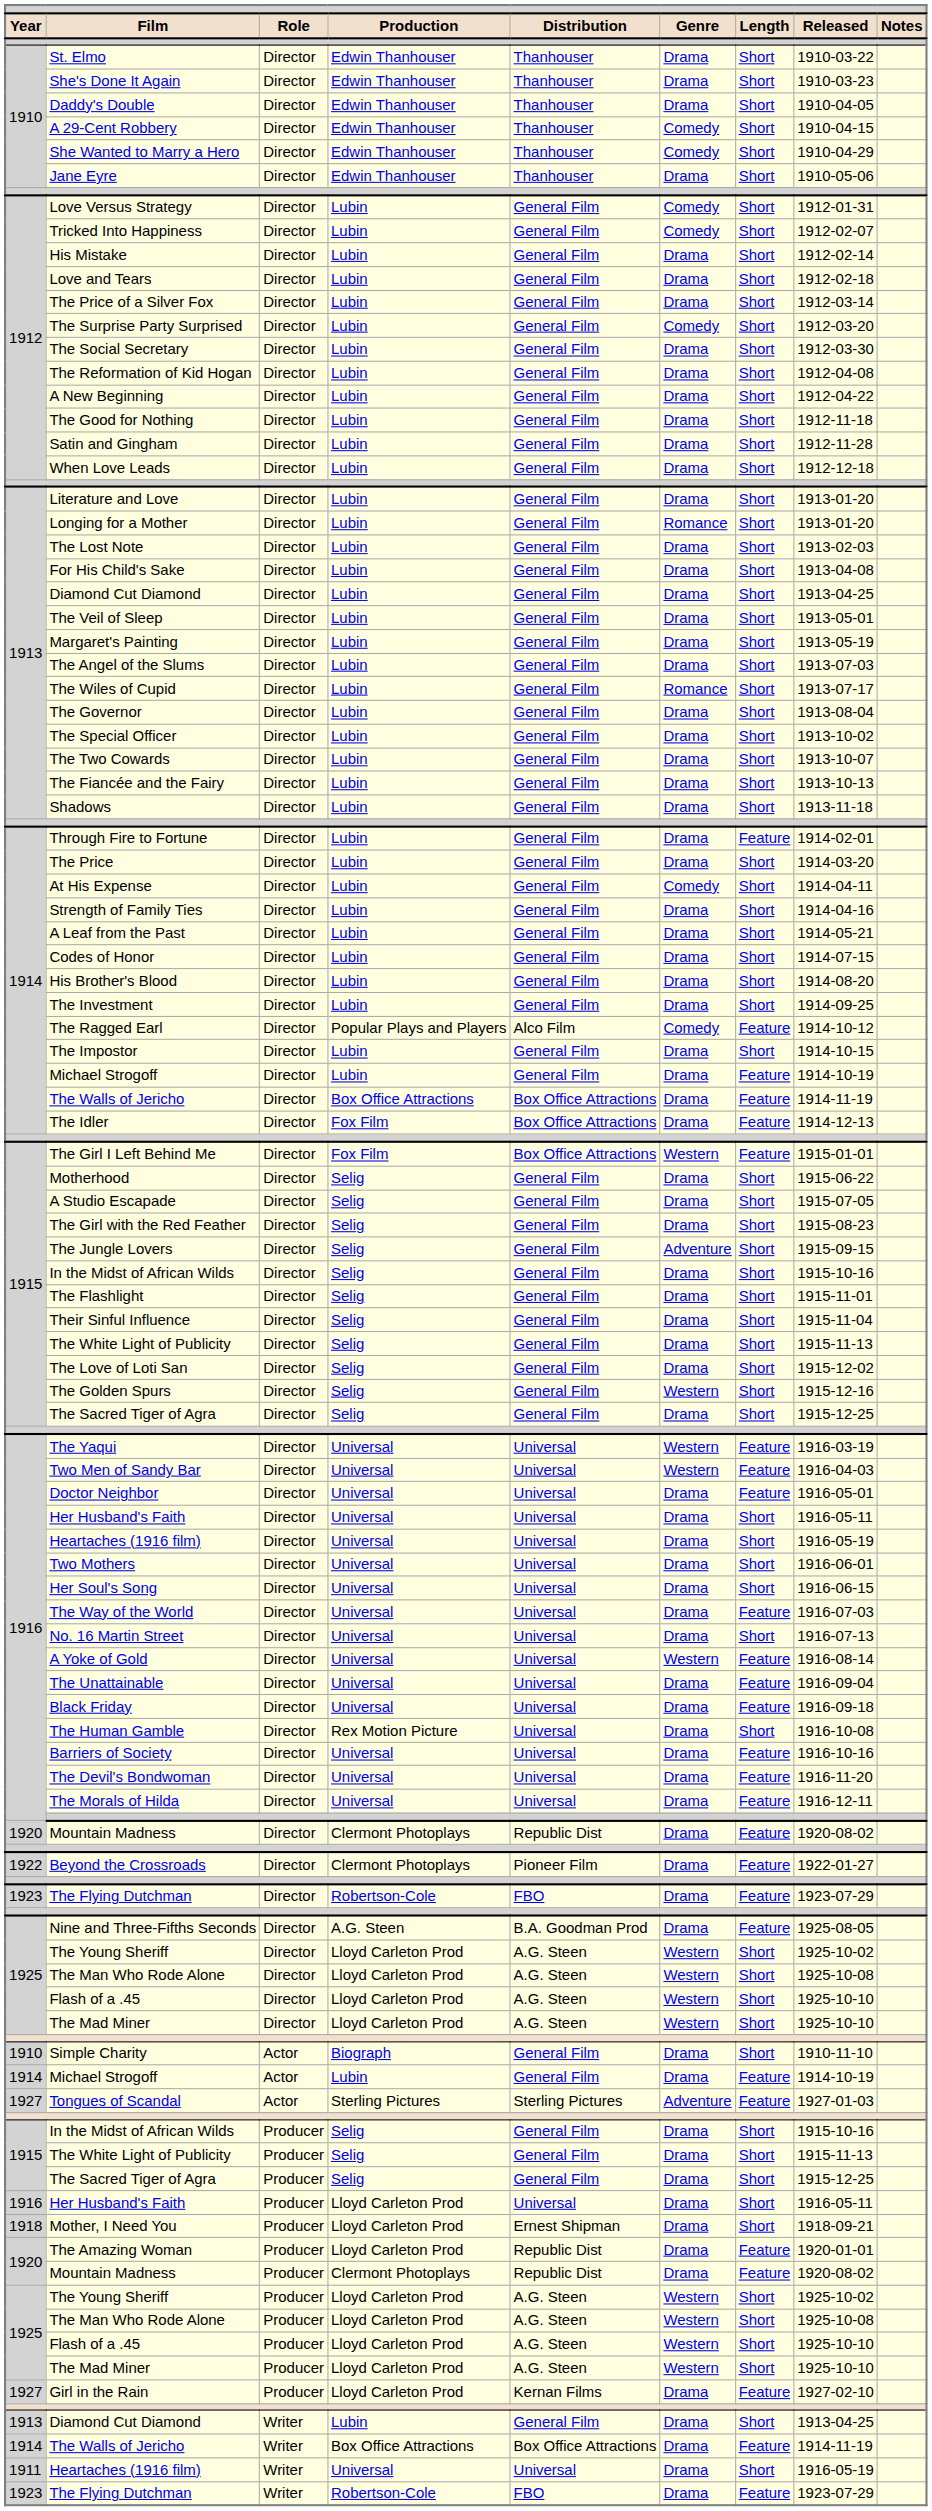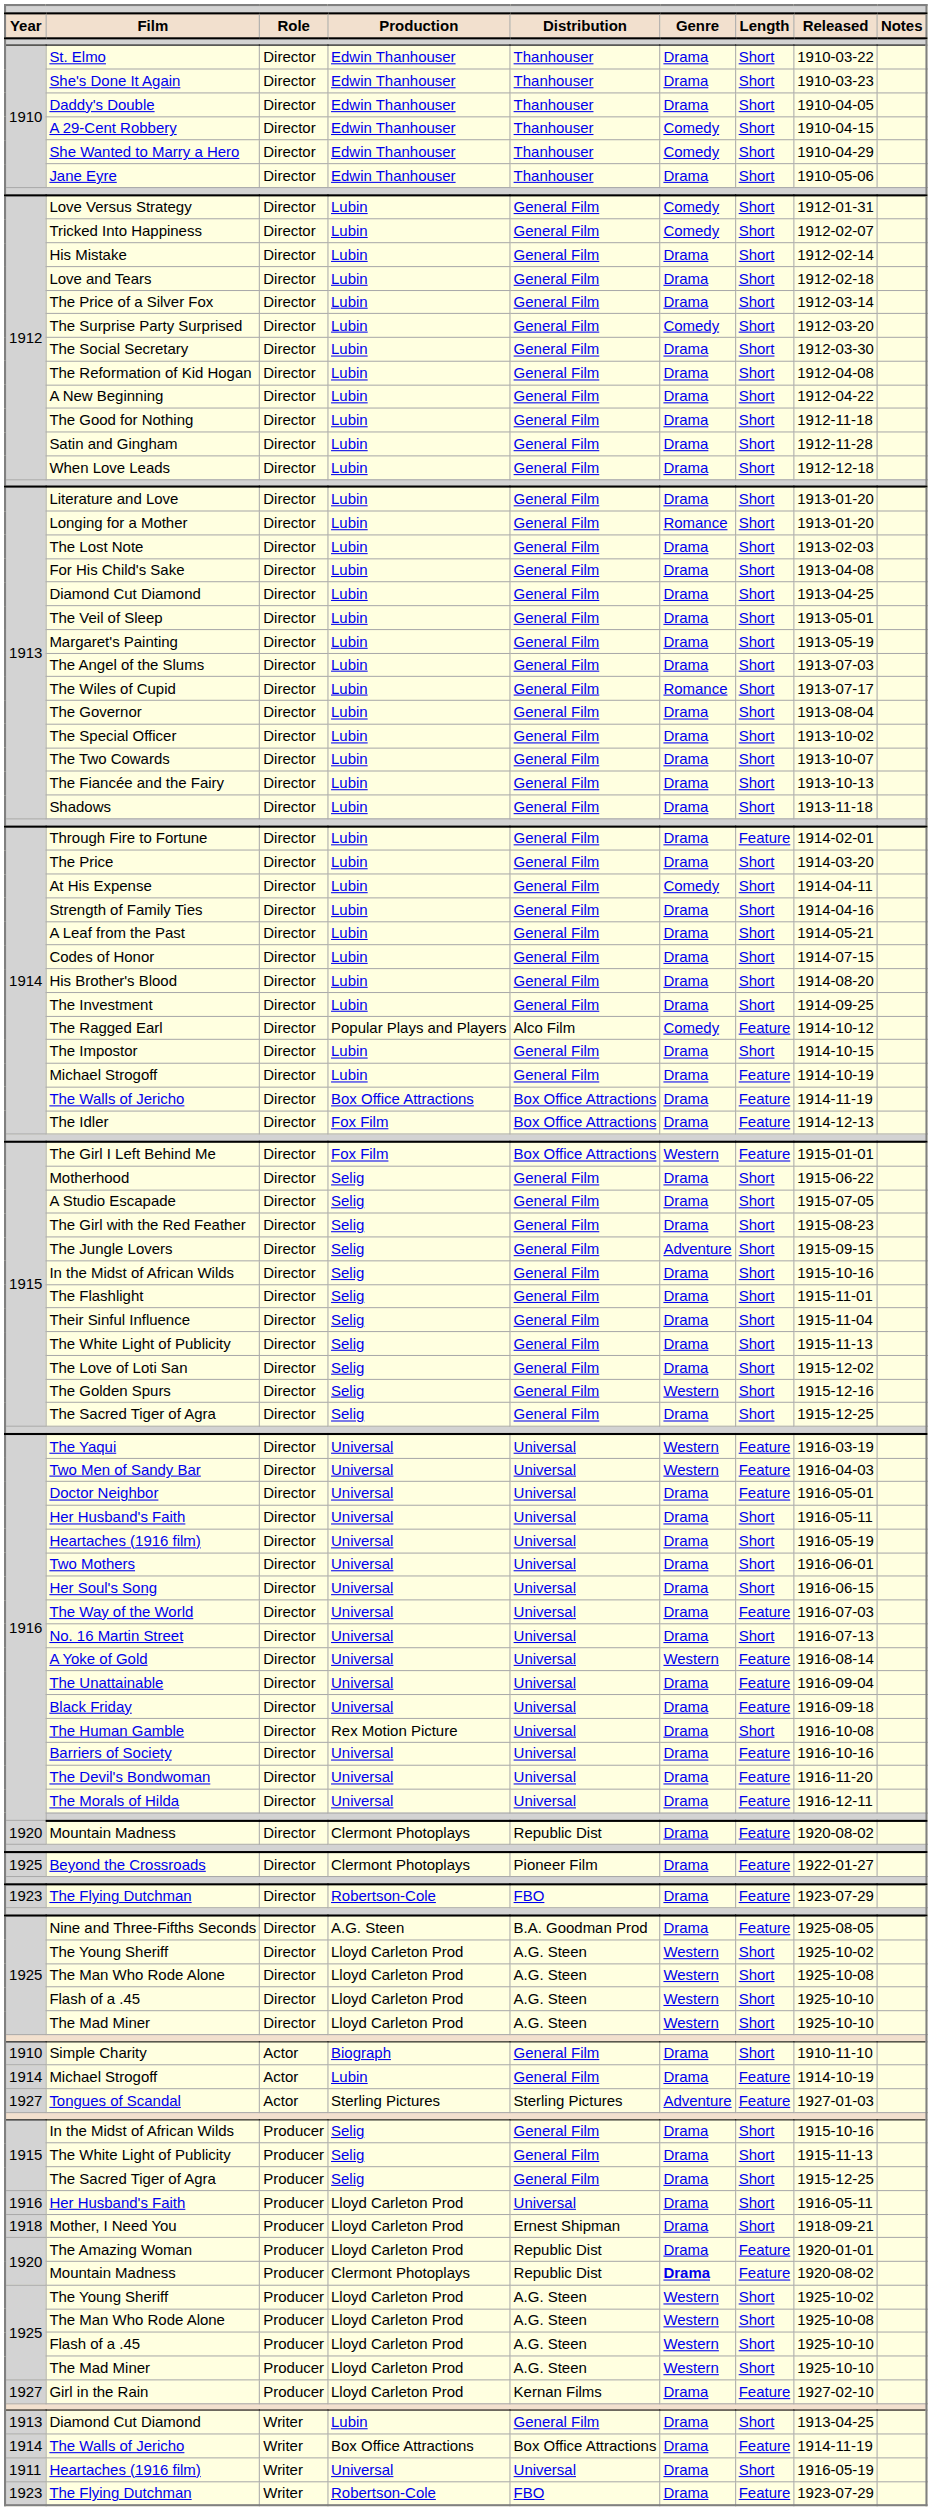(26, 1865) 1922 -> (26, 1865) 1925
(686, 2274) normal -> (687, 2274) bold
